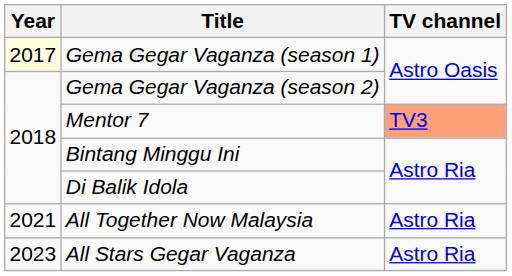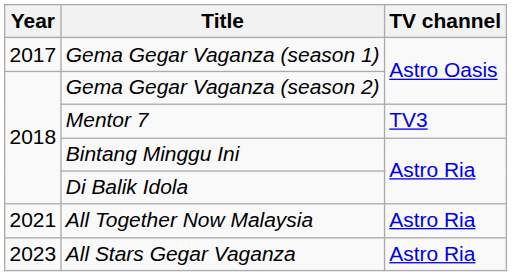(33, 54) lightyellow background -> (33, 54) no background
(408, 120) lightsalmon background -> (408, 120) no background
